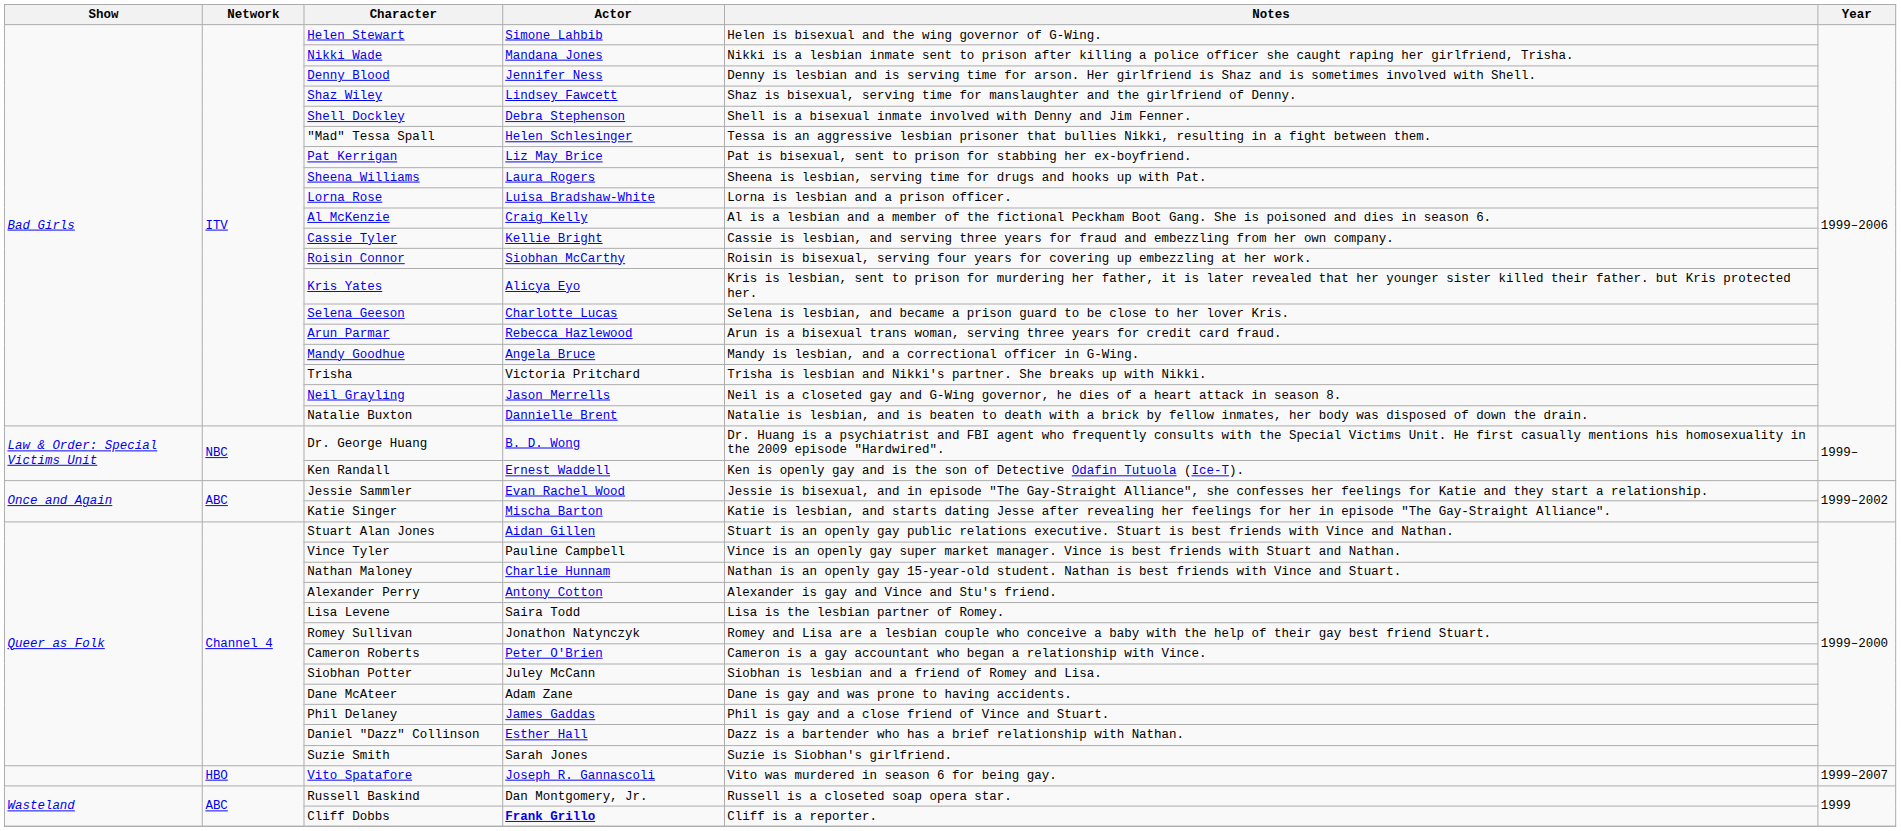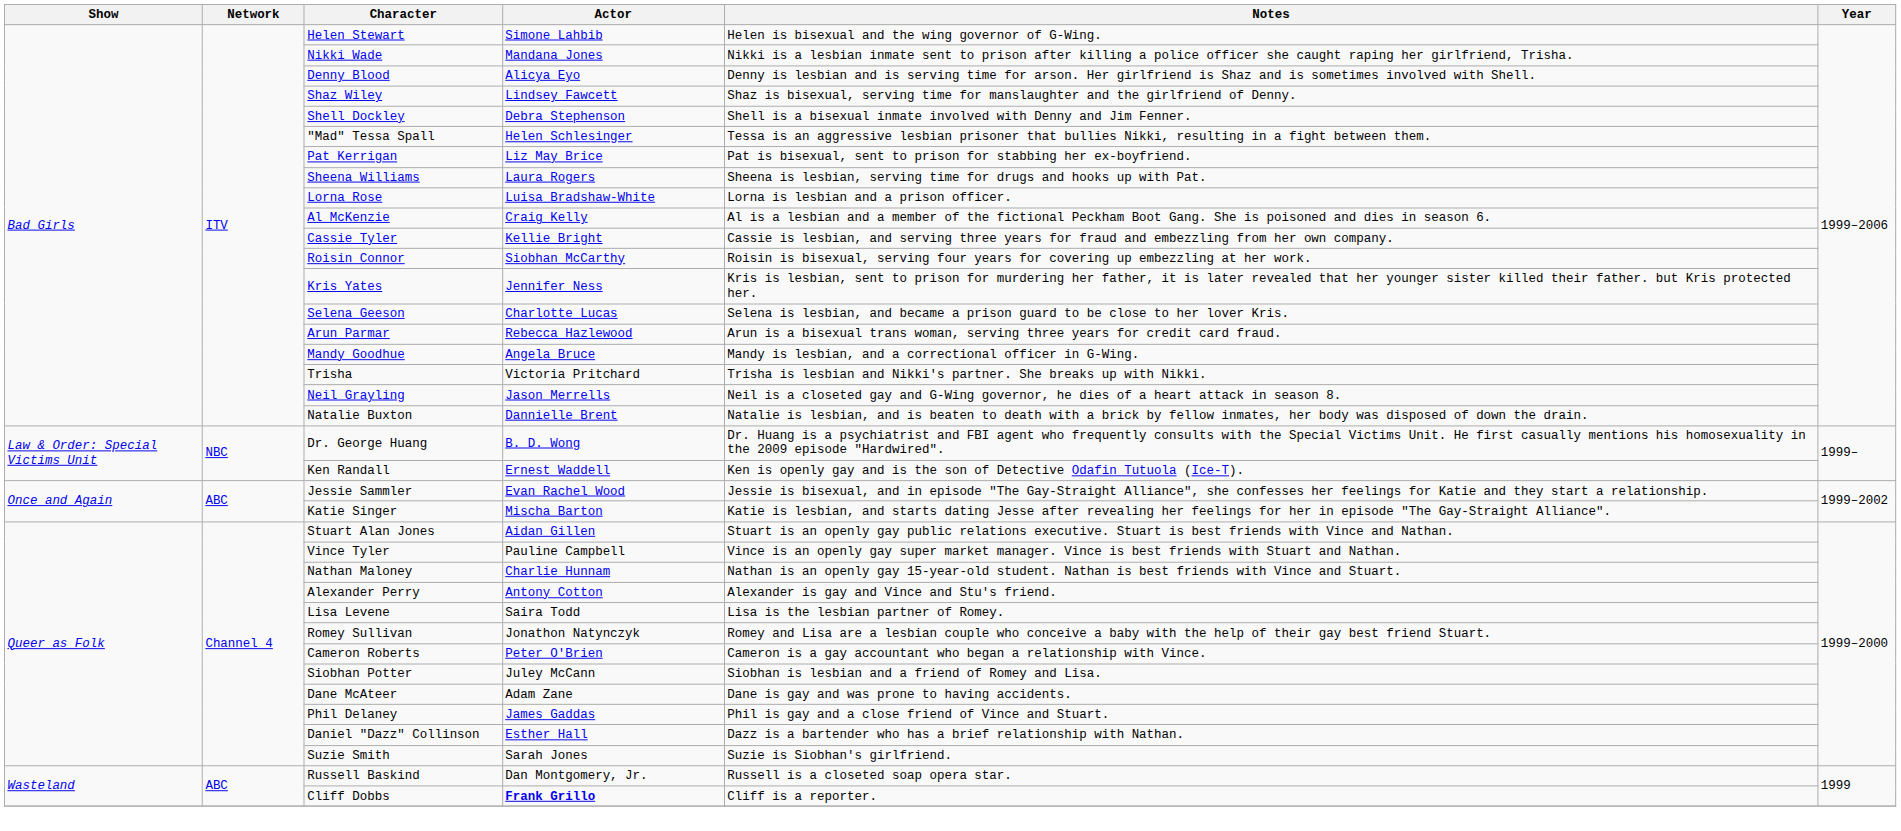(554, 76) Jennifer Ness -> (543, 76) Alicya Eyo
(543, 286) Alicya Eyo -> (554, 286) Jennifer Ness
- row: (360, 776)
